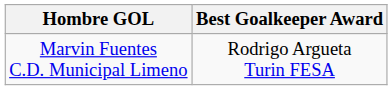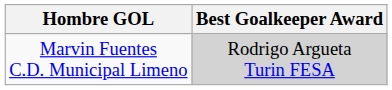(290, 59) no background -> (290, 59) lightgrey background
